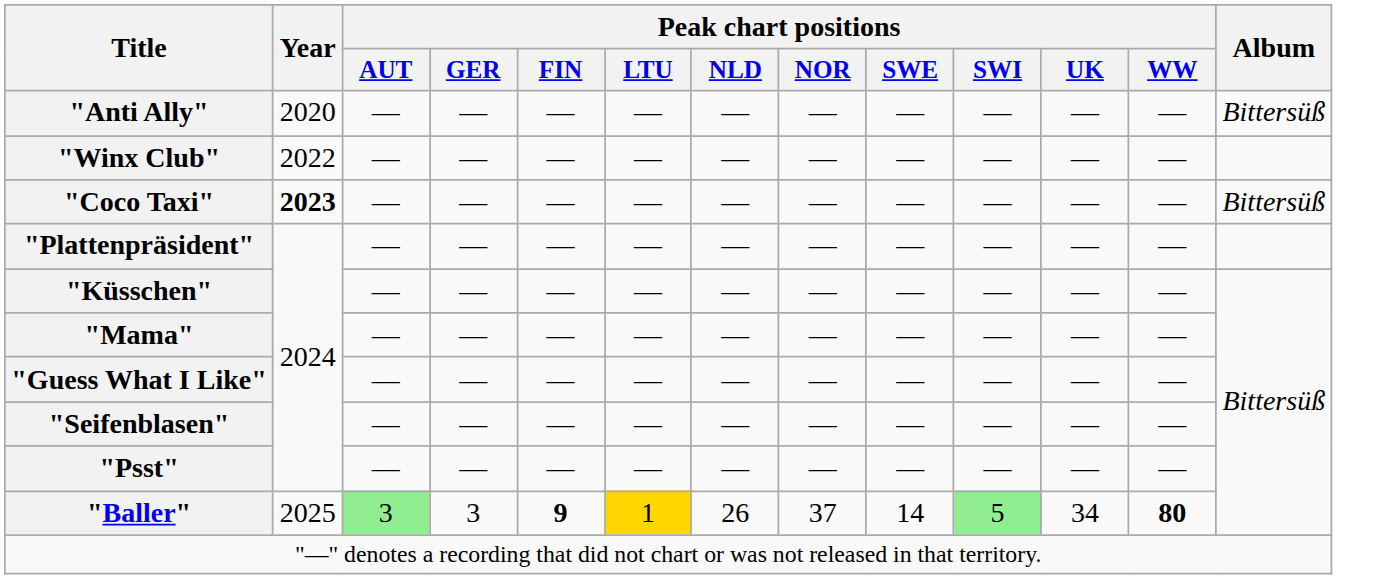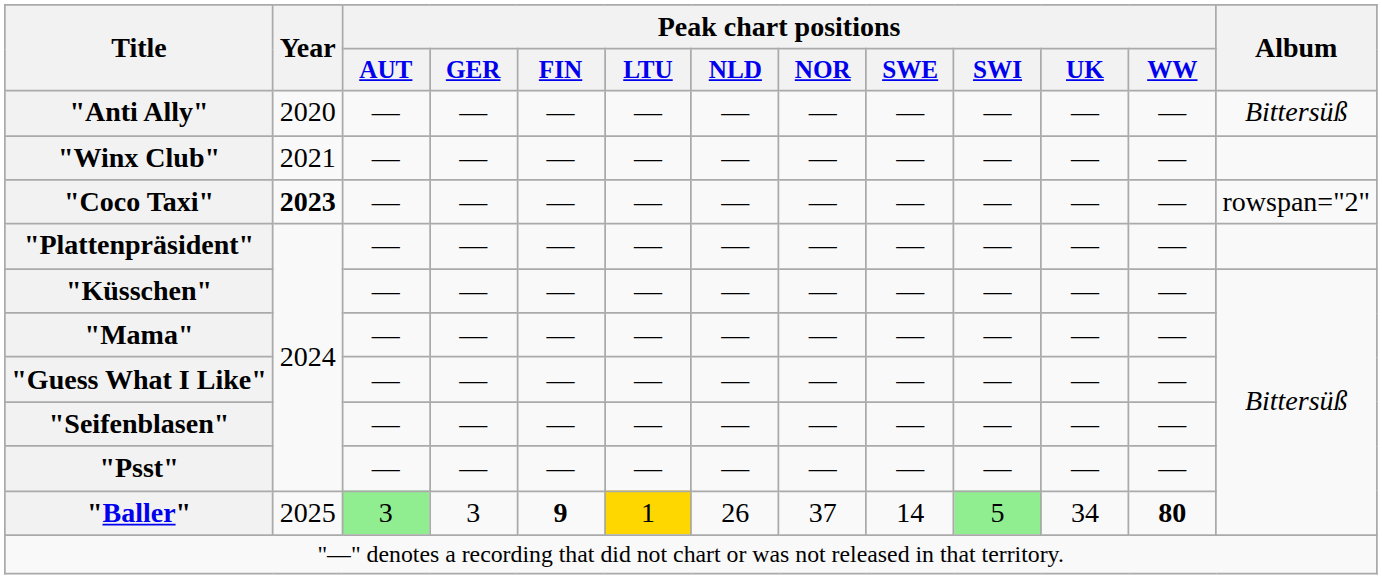(308, 157) 2022 -> (308, 157) 2021
(1274, 201) Bittersüß -> (1296, 201) rowspan="2"
